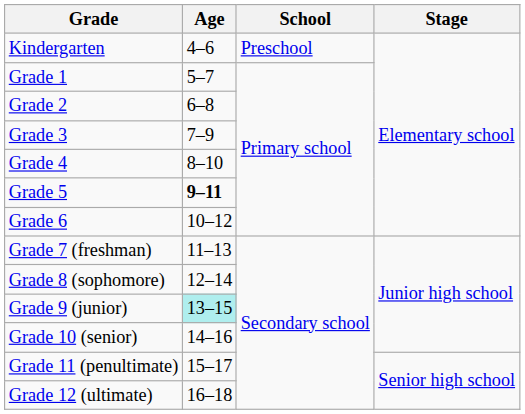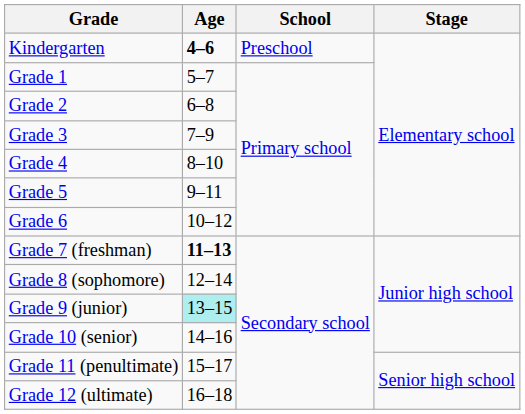(200, 47) normal -> (200, 47) bold
(204, 192) bold -> (205, 192) normal
(209, 250) normal -> (209, 250) bold
